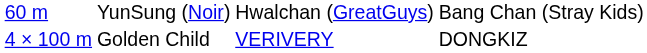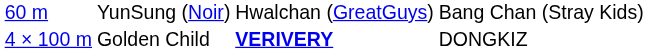(284, 39) normal -> (284, 39) bold
